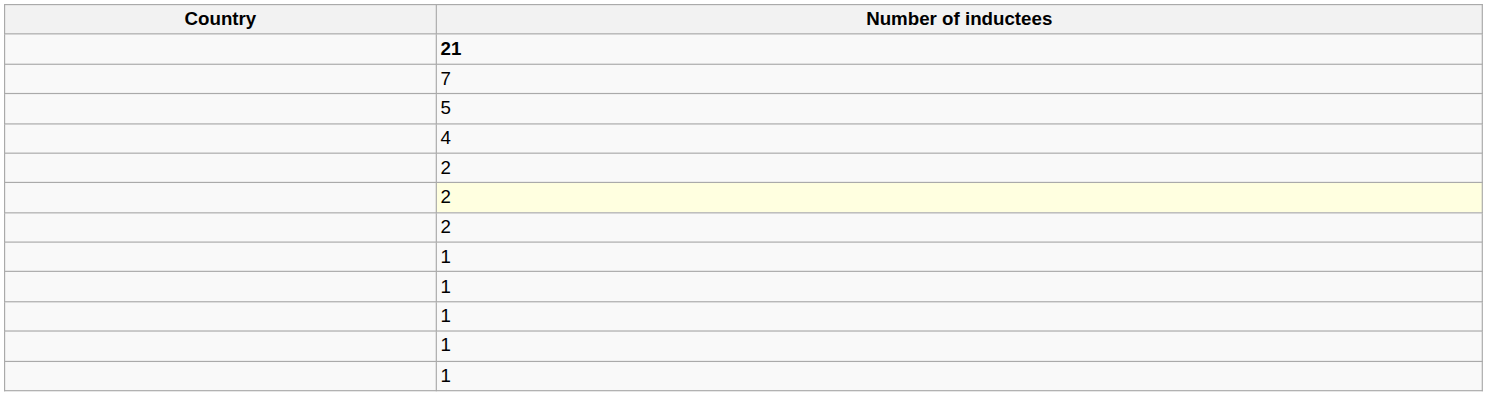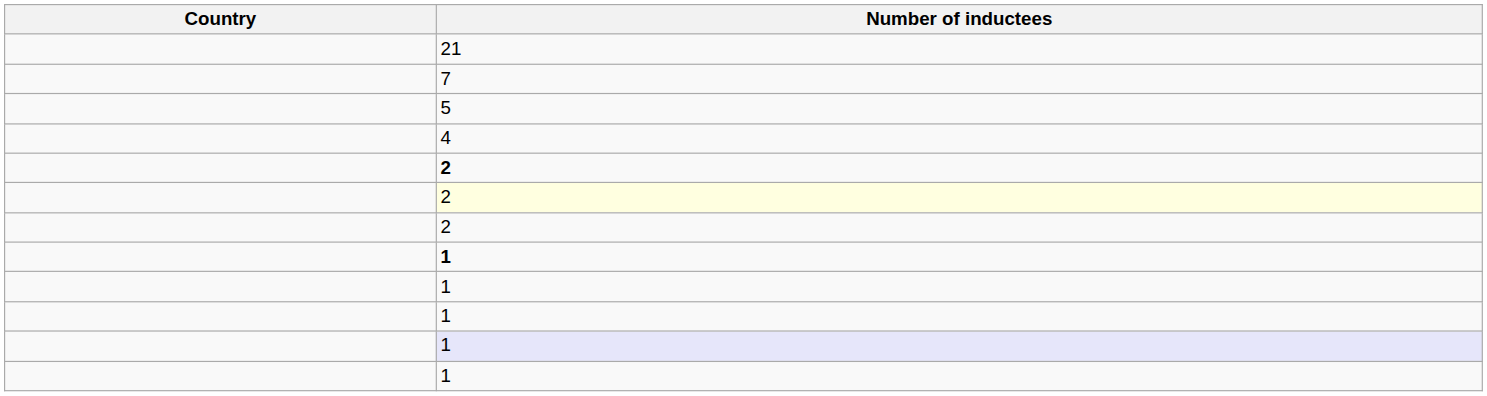(451, 49) bold -> (451, 49) normal
(446, 167) normal -> (446, 167) bold
(446, 256) normal -> (446, 256) bold
(446, 345) no background -> (446, 345) lavender background
